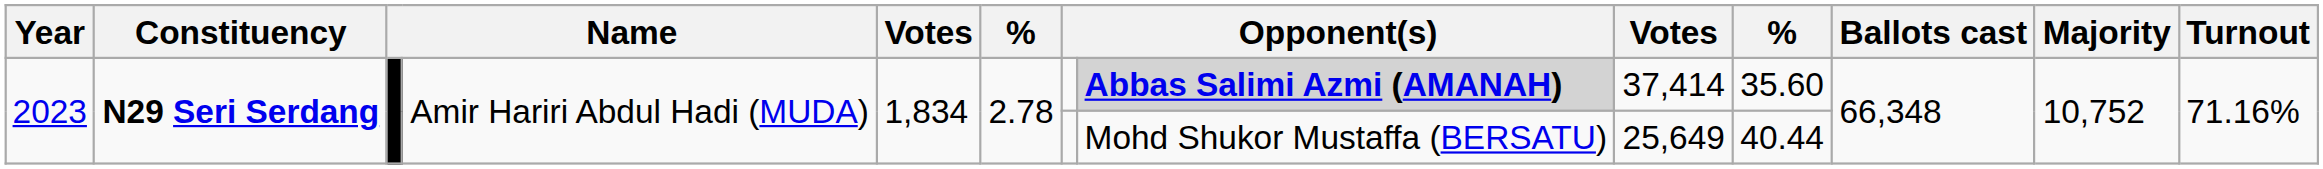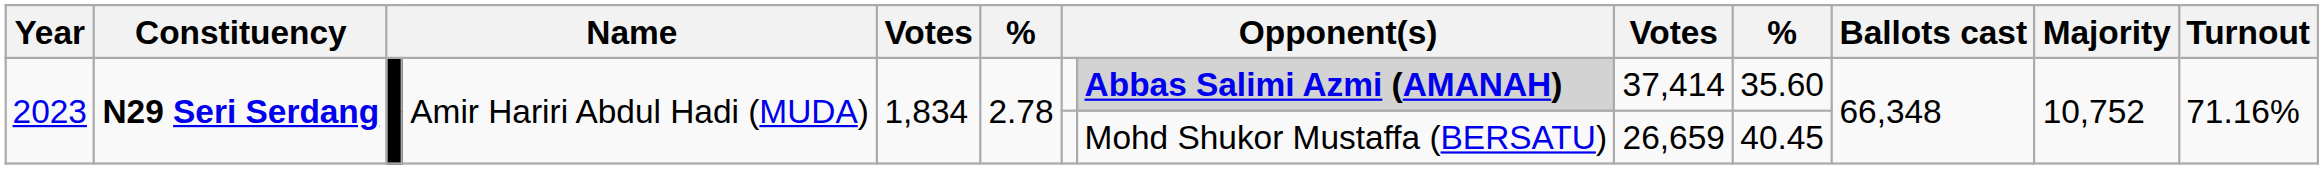(1674, 137) 25,649 -> (1674, 137) 26,659
(1782, 137) 40.44 -> (1782, 137) 40.45
